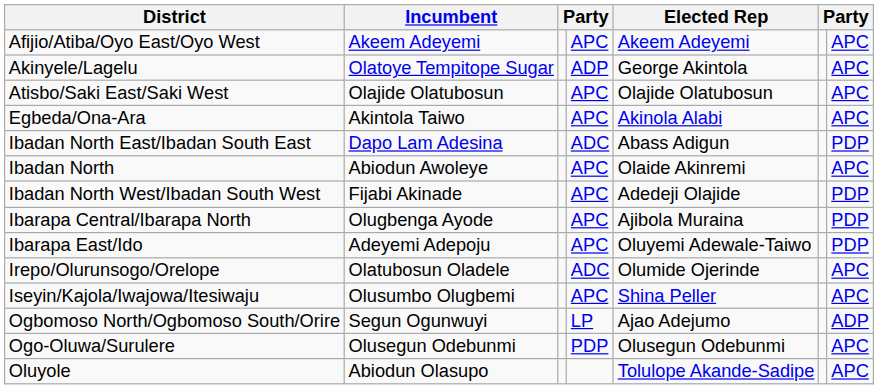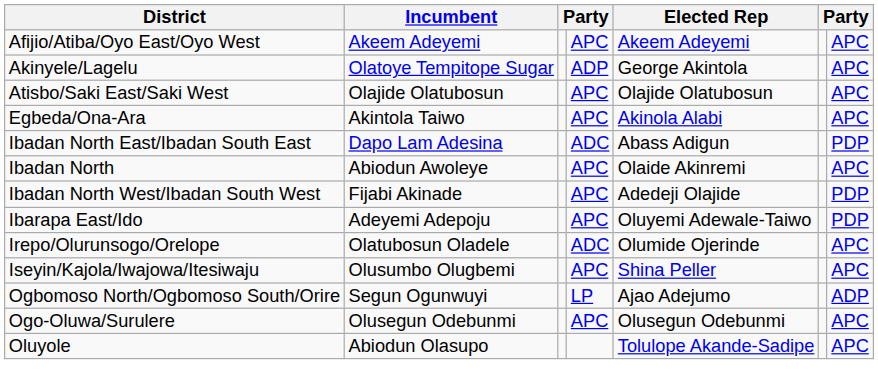- row: (130, 219)
(590, 345) PDP -> (590, 320) APC
